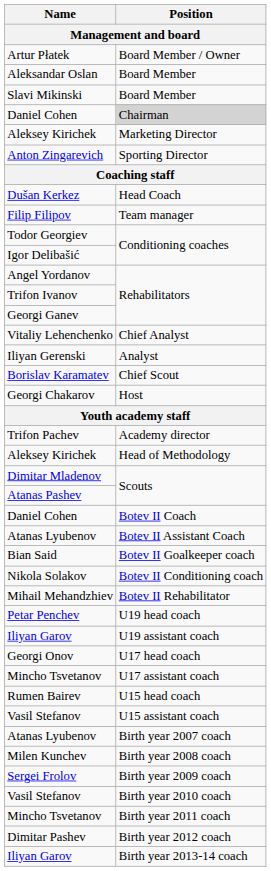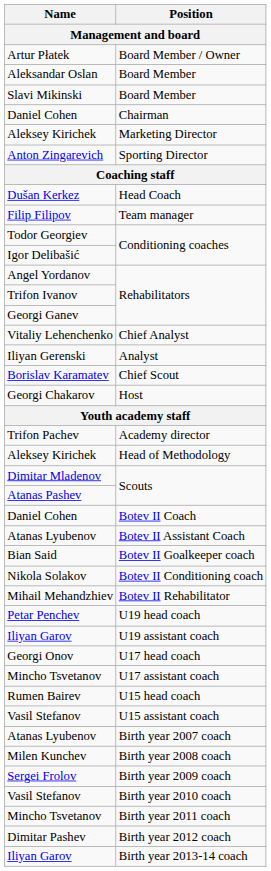(144, 114) lightgrey background -> (144, 114) no background
